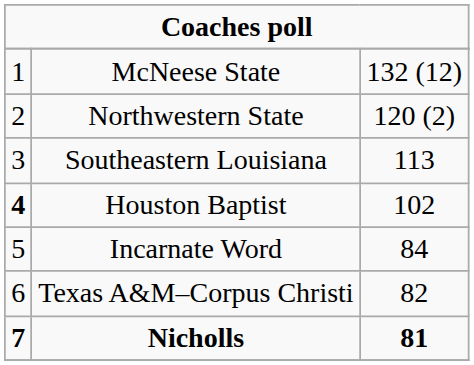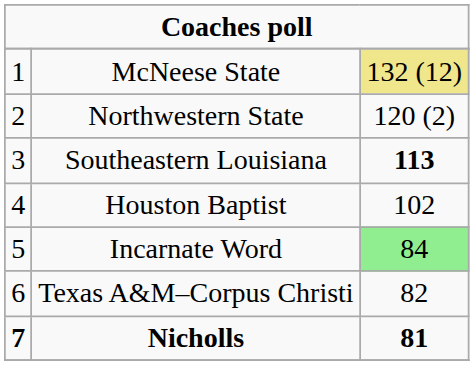(414, 71) no background -> (414, 71) khaki background
(414, 159) normal -> (414, 159) bold
(18, 204) bold -> (18, 204) normal
(414, 248) no background -> (414, 248) lightgreen background
